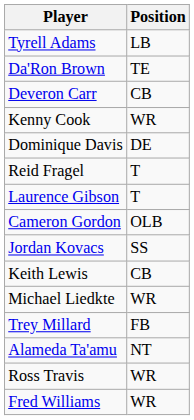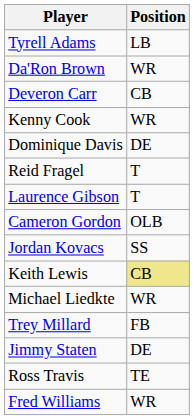(140, 68) TE -> (143, 68) WR
(141, 273) no background -> (141, 273) khaki background
+ row: (52, 350)
- row: (63, 350)
(143, 376) WR -> (140, 376) TE
